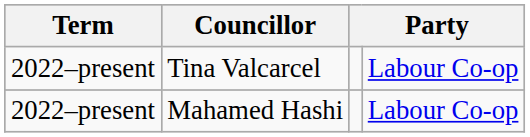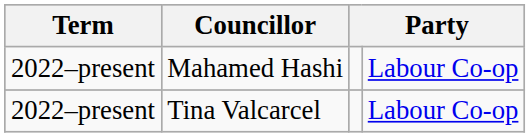rows swapped: (244, 68) <-> (255, 110)
